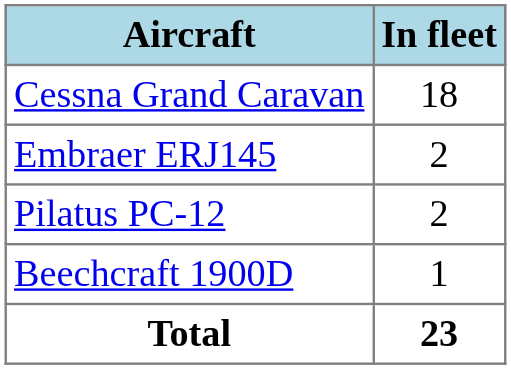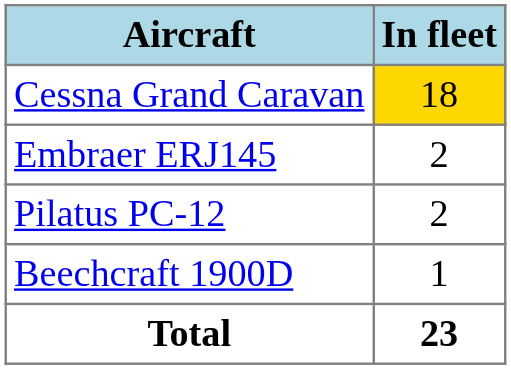(439, 94) no background -> (439, 94) gold background
